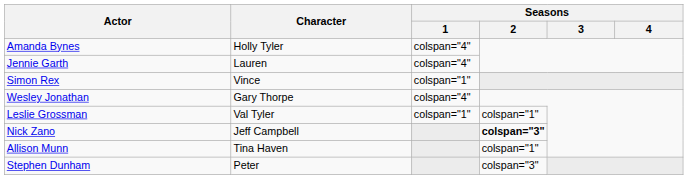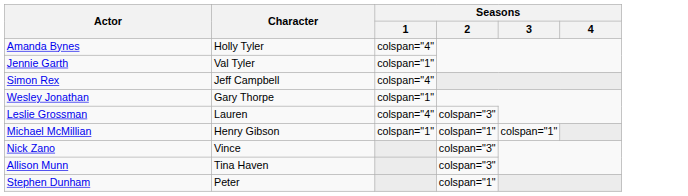(250, 64) Lauren -> (234, 64) Val Tyler
(442, 64) colspan="4" -> (406, 64) colspan="1"
(247, 81) Vince -> (247, 81) Jeff Campbell
(442, 81) colspan="1" -> (406, 81) colspan="4"
(442, 98) colspan="4" -> (406, 98) colspan="1"
(254, 115) Val Tyler -> (231, 115) Lauren
(442, 115) colspan="1" -> (406, 115) colspan="4"
(510, 115) colspan="1" -> (467, 115) colspan="3"
+ row: (49, 132)
(266, 132) Jeff Campbell -> (227, 149) Vince
(513, 132) bold -> (467, 149) normal
(510, 149) colspan="1" -> (467, 166) colspan="3"
(510, 166) colspan="3" -> (467, 183) colspan="1"
